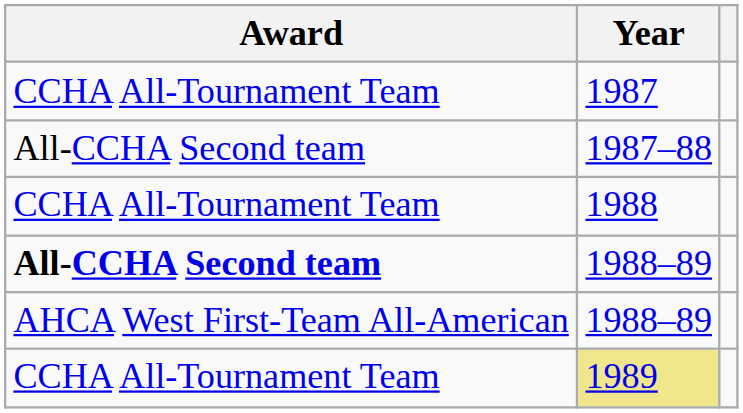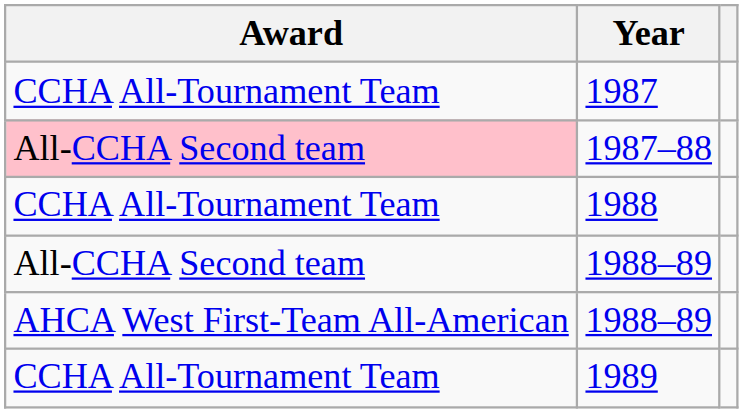(189, 147) no background -> (189, 147) pink background
(197, 262) bold -> (189, 262) normal
(622, 377) khaki background -> (622, 377) no background
